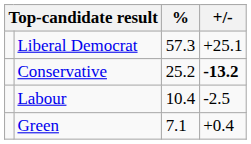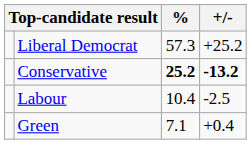(223, 44) +25.1 -> (223, 44) +25.2
(180, 71) normal -> (180, 71) bold
